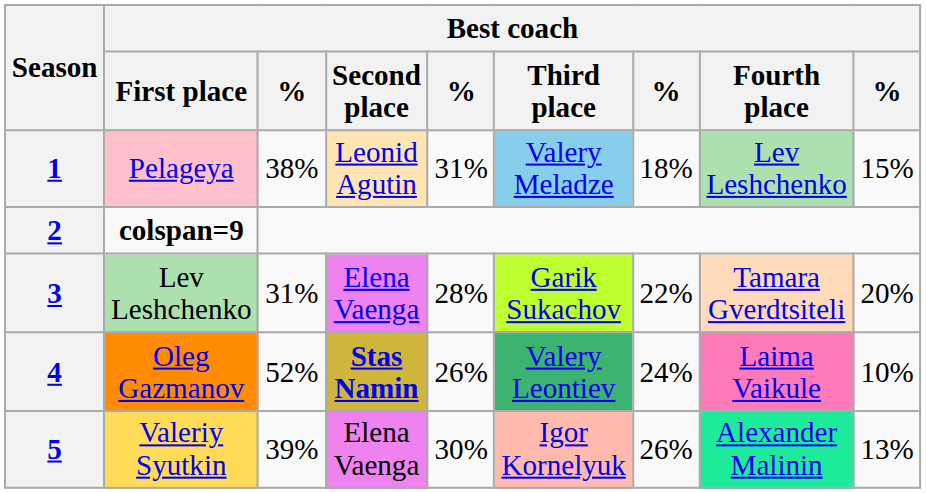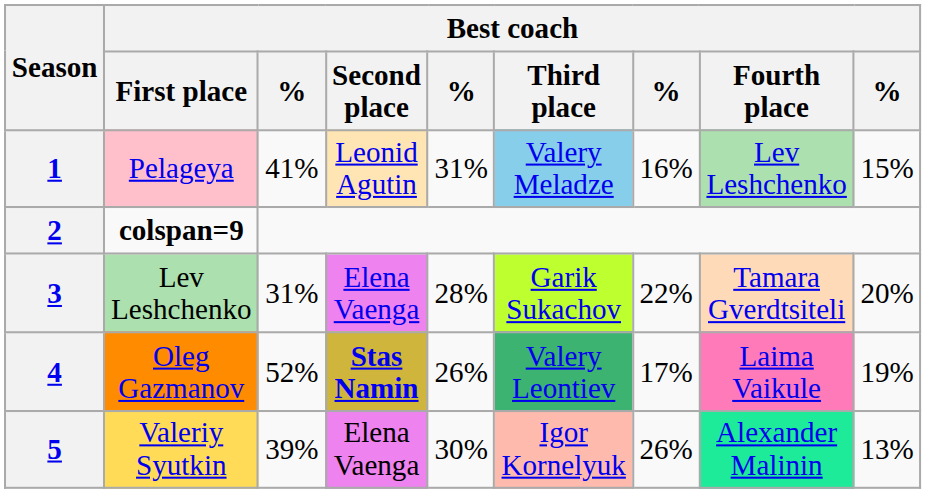(292, 169) 38% -> (292, 169) 41%
(666, 169) 18% -> (666, 169) 16%
(666, 371) 24% -> (666, 371) 17%
(887, 371) 10% -> (887, 371) 19%
